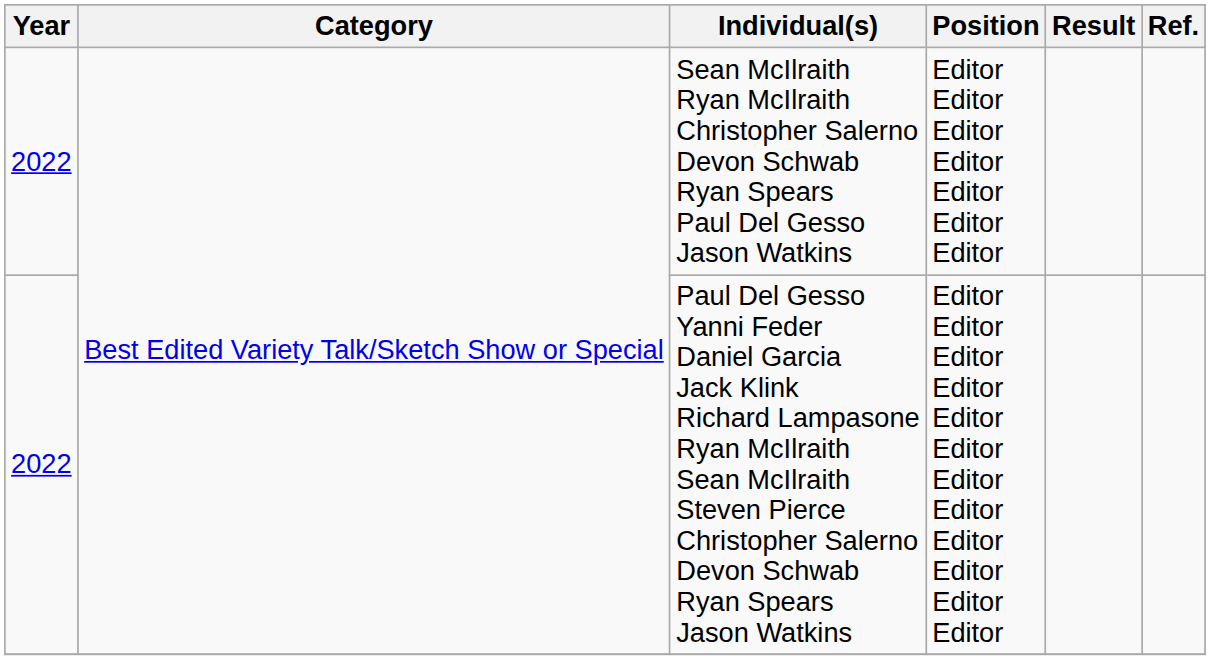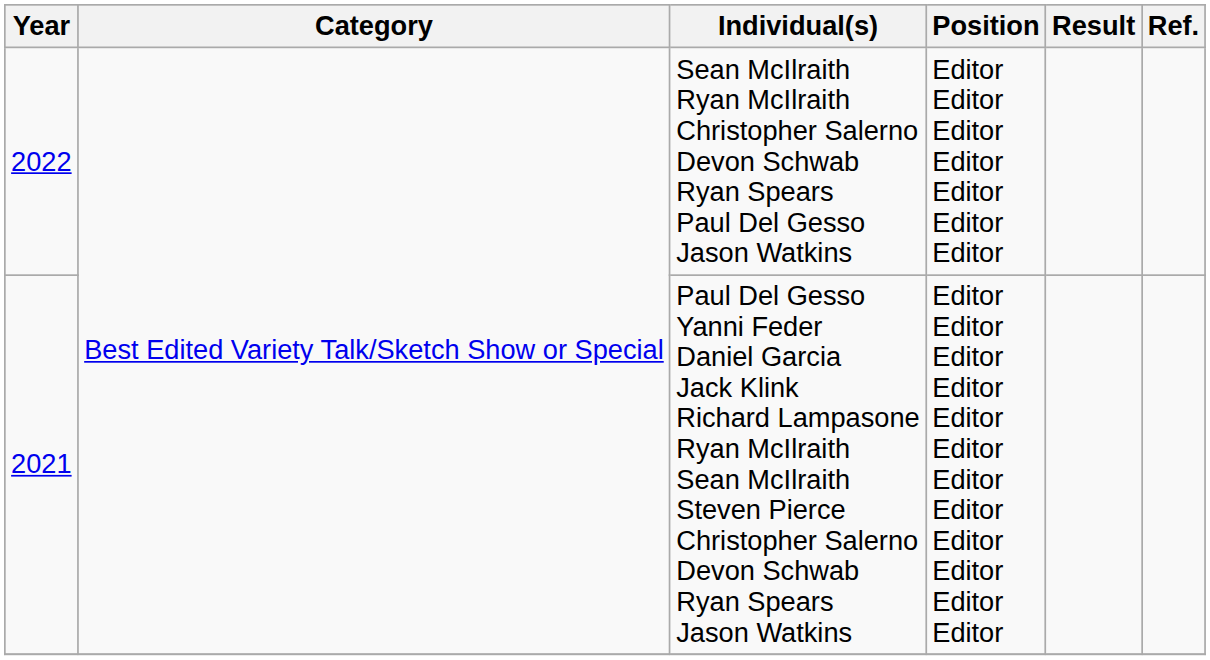(41, 464) 2022 -> (41, 464) 2021
